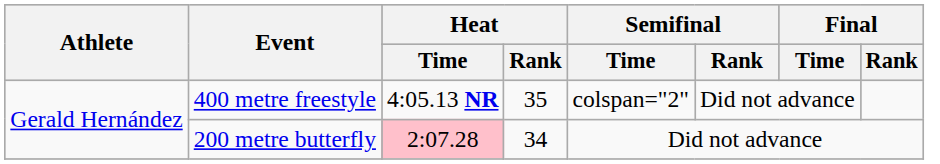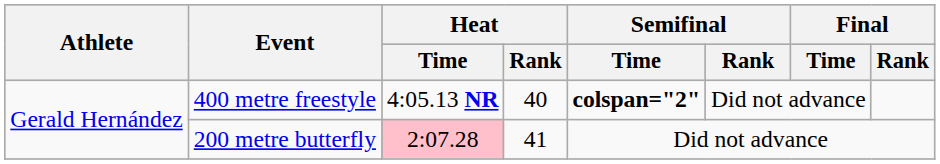(535, 100) 35 -> (535, 100) 40
(631, 100) normal -> (636, 100) bold
(535, 139) 34 -> (535, 139) 41
